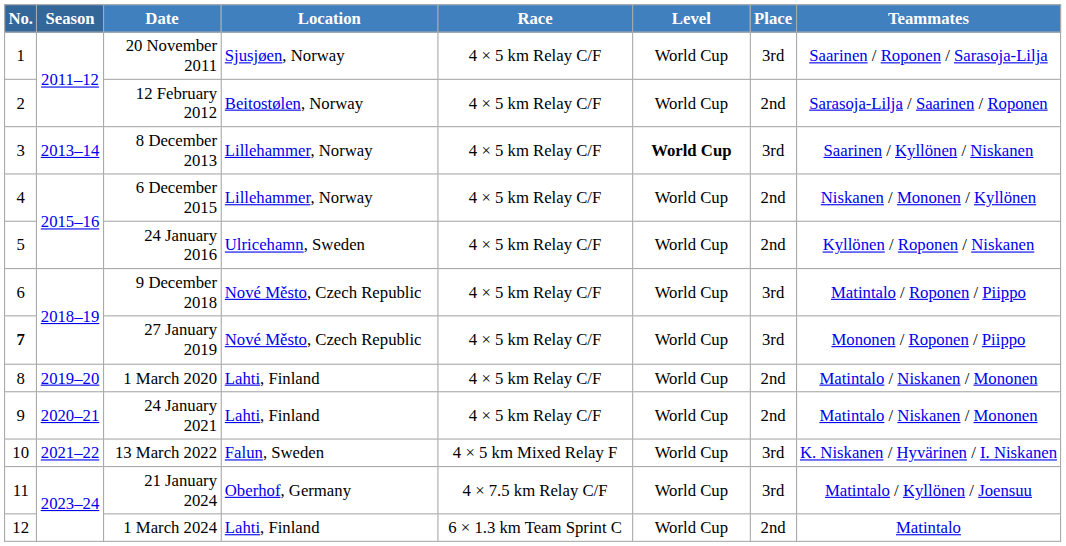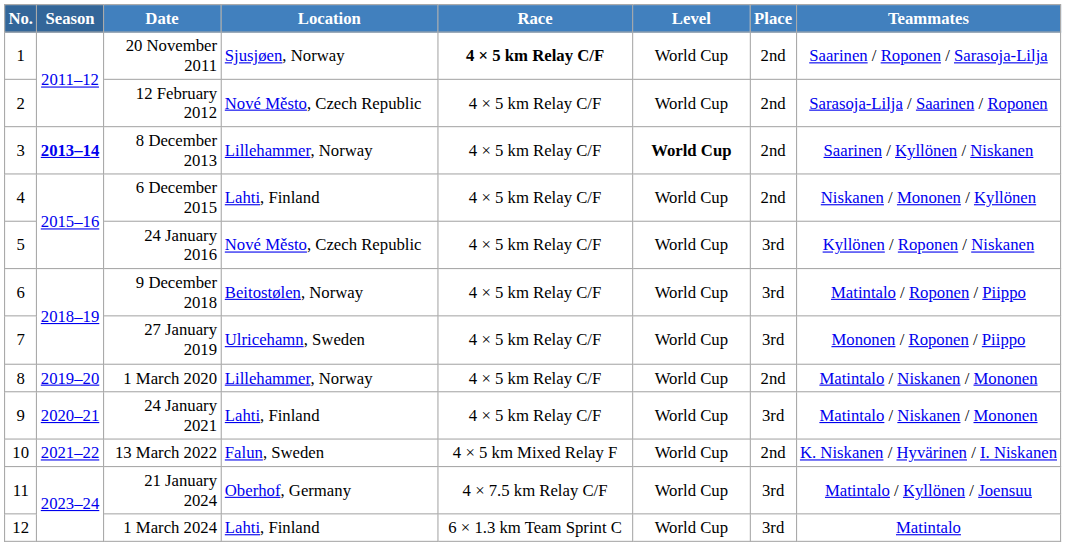(535, 55) normal -> (535, 55) bold
(773, 55) 3rd -> (773, 55) 2nd
(294, 103) Beitostølen, Norway -> (323, 103) Nové Město, Czech Republic
(70, 150) normal -> (70, 150) bold
(773, 150) 3rd -> (773, 150) 2nd
(299, 198) Lillehammer, Norway -> (272, 198) Lahti, Finland
(295, 245) Ulricehamn, Sweden -> (323, 245) Nové Město, Czech Republic
(773, 245) 2nd -> (773, 245) 3rd
(323, 292) Nové Město, Czech Republic -> (294, 292) Beitostølen, Norway
(21, 340) bold -> (21, 340) normal
(323, 340) Nové Město, Czech Republic -> (295, 340) Ulricehamn, Sweden
(272, 377) Lahti, Finland -> (299, 377) Lillehammer, Norway
(773, 415) 2nd -> (773, 415) 3rd
(773, 452) 3rd -> (773, 452) 2nd
(773, 527) 2nd -> (773, 527) 3rd
